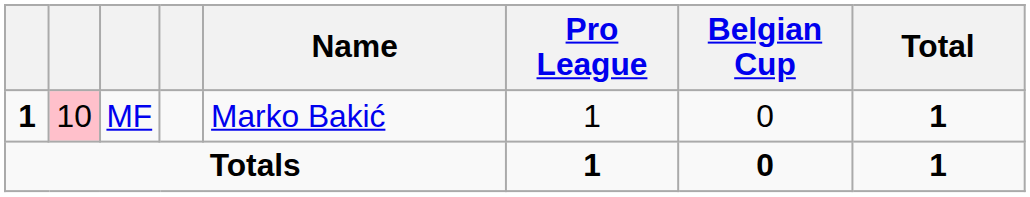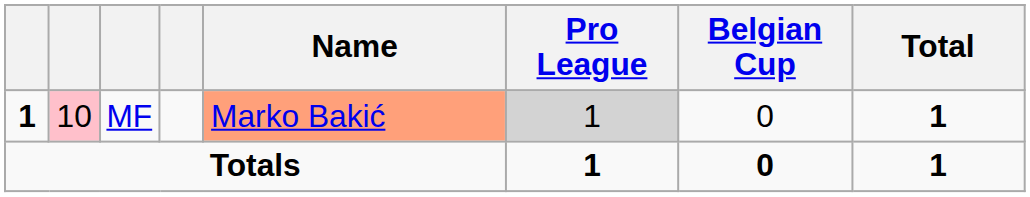(298, 115) no background -> (298, 115) lightsalmon background
(592, 115) no background -> (592, 115) lightgrey background
